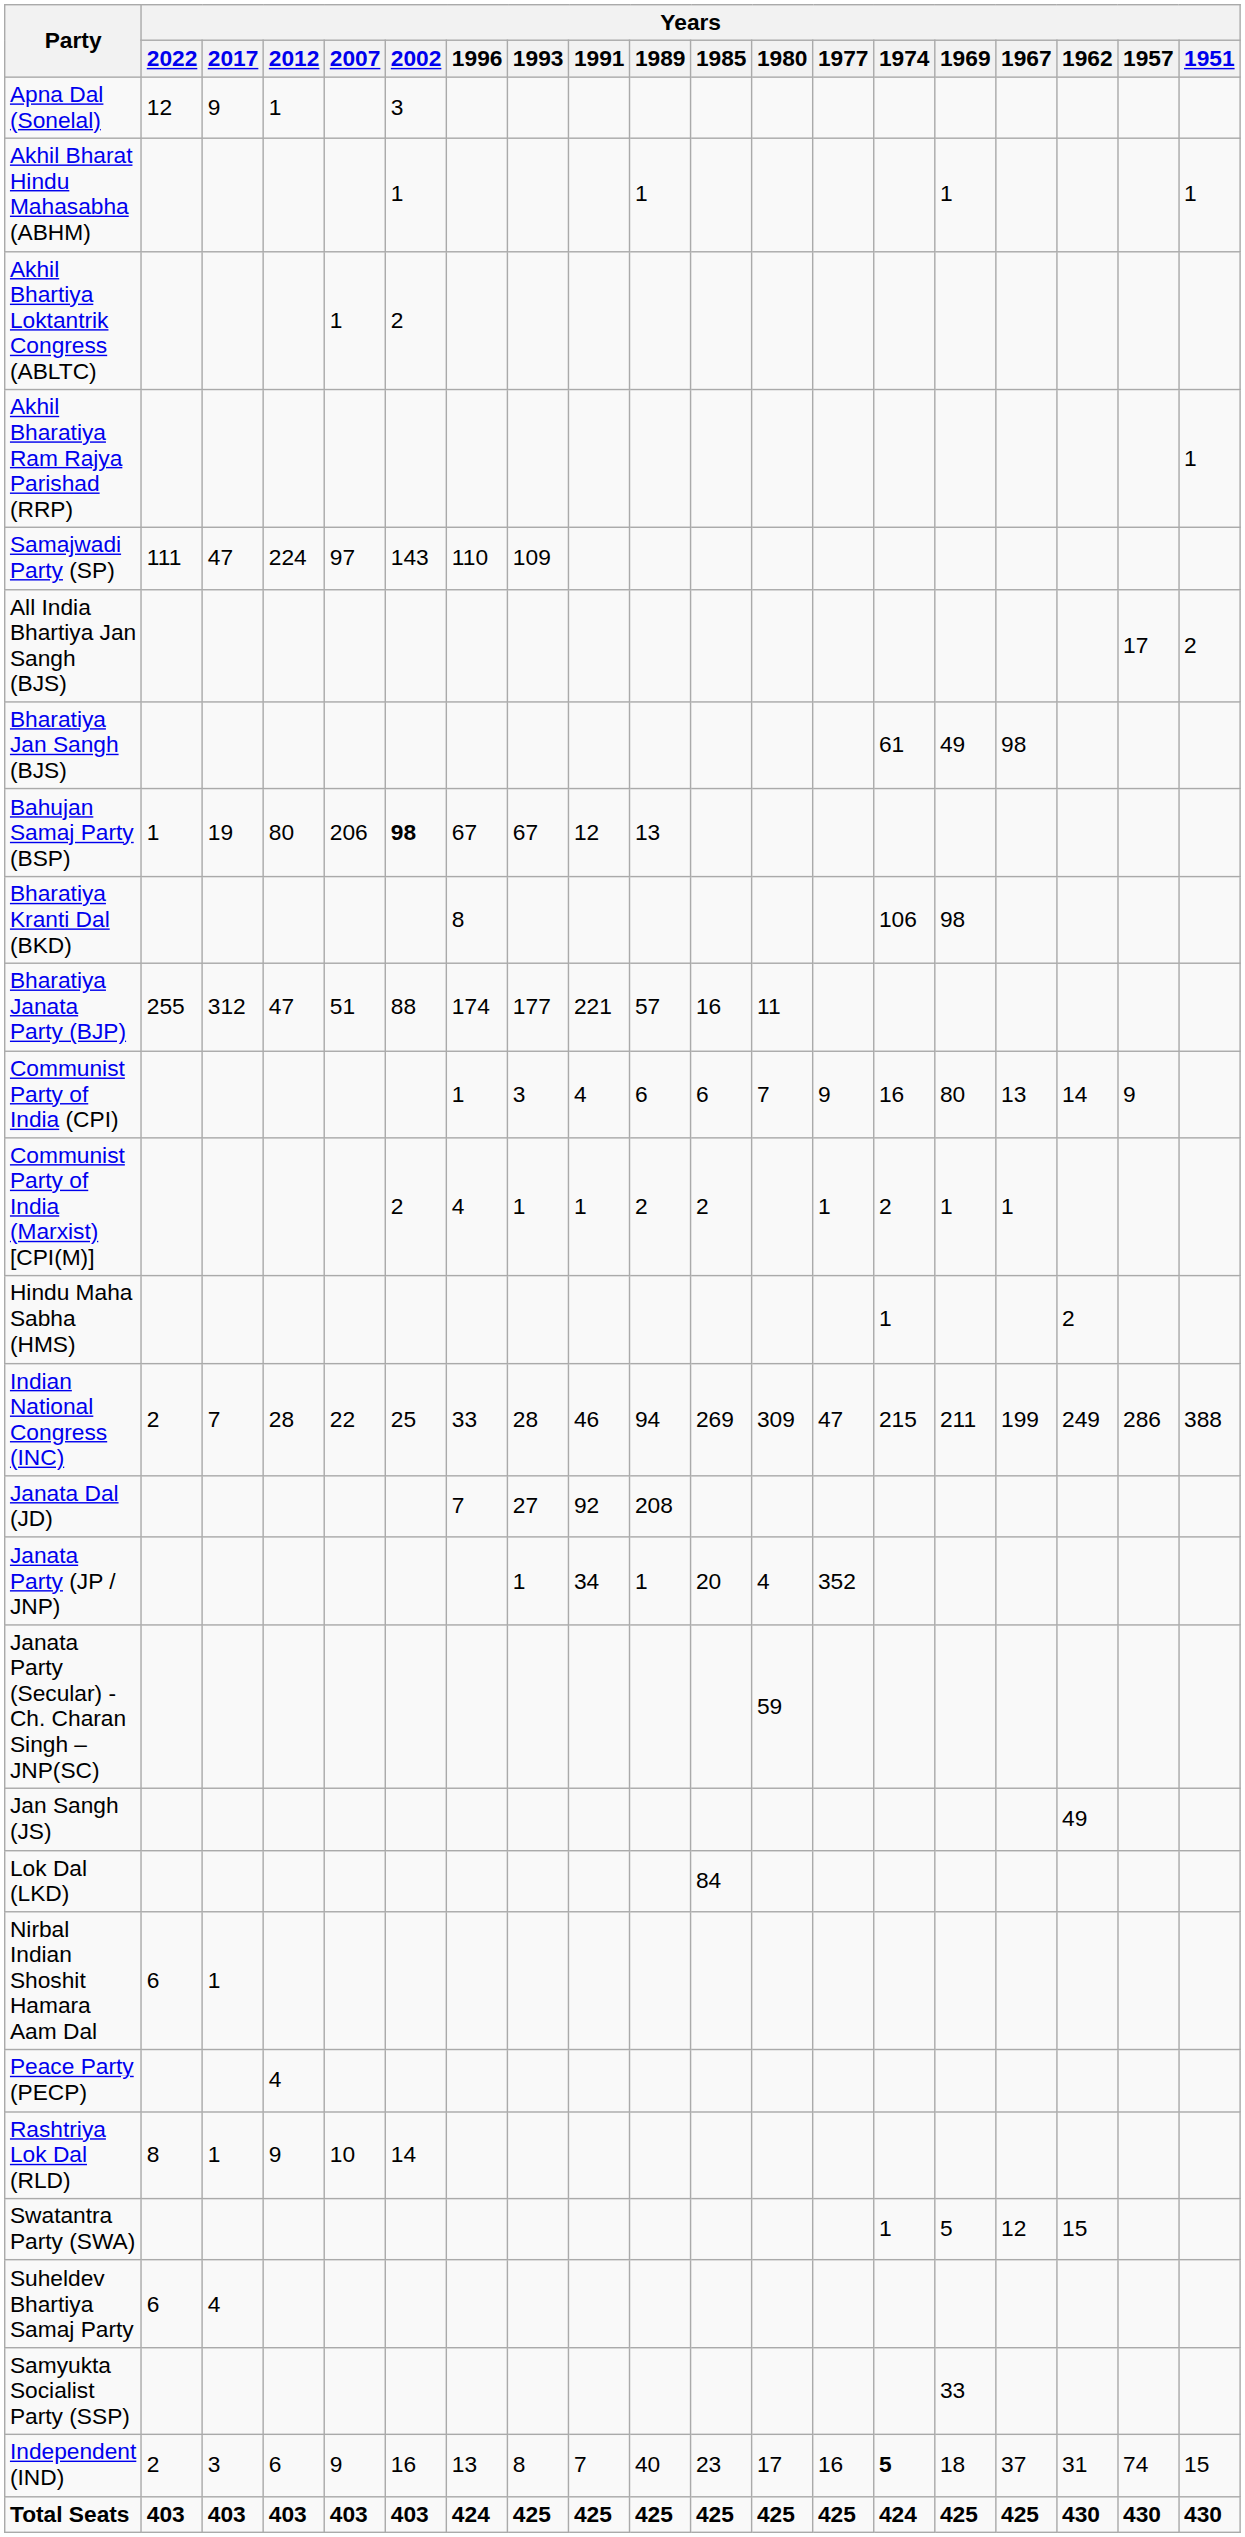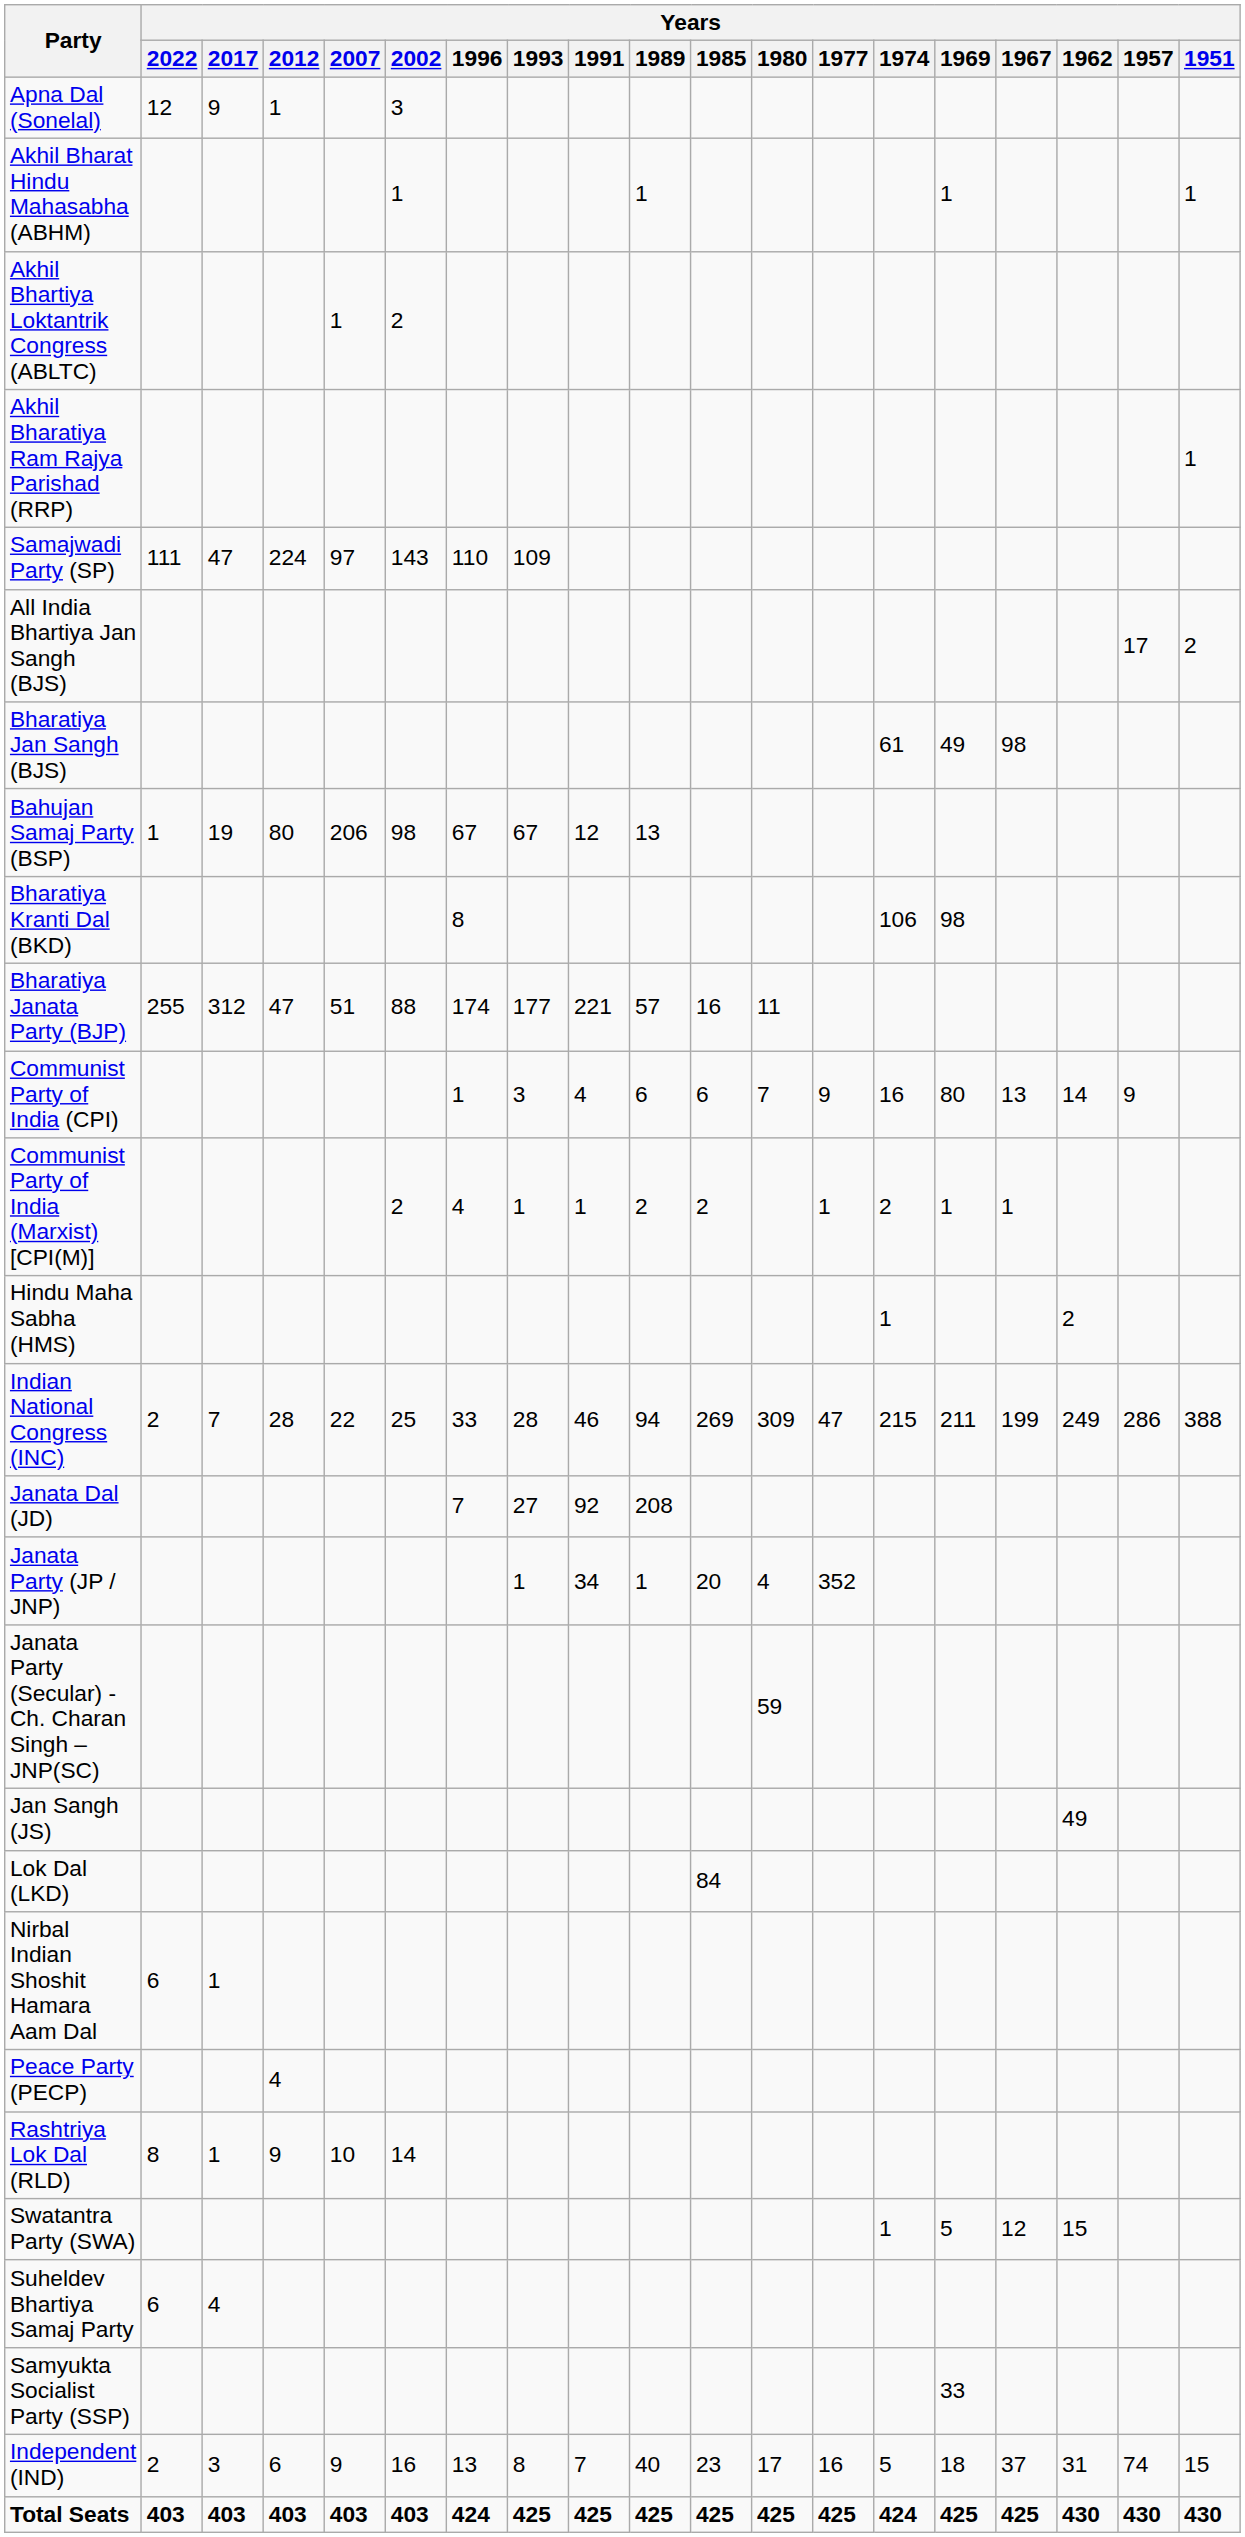(403, 832) bold -> (403, 832) normal
(885, 2465) bold -> (885, 2465) normal
